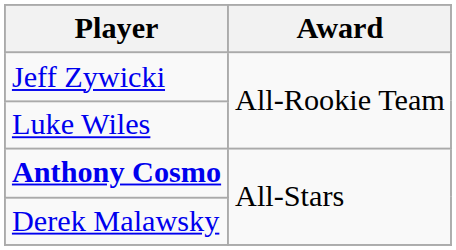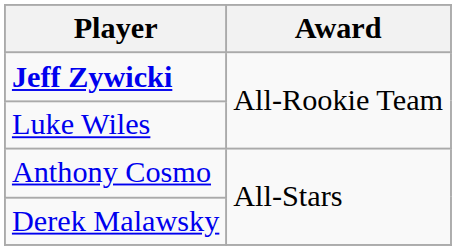(88, 76) normal -> (92, 76) bold
(117, 172) bold -> (111, 172) normal
